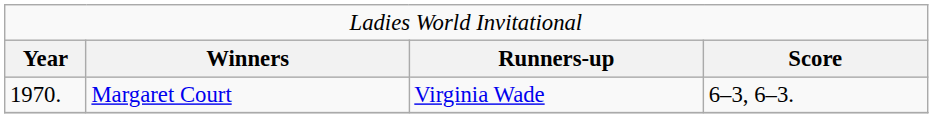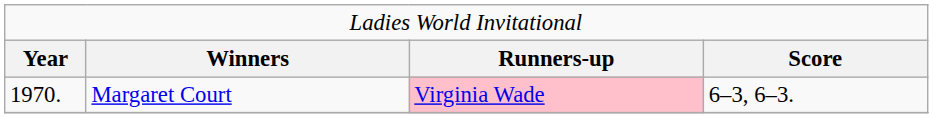(479, 94) no background -> (479, 94) pink background
